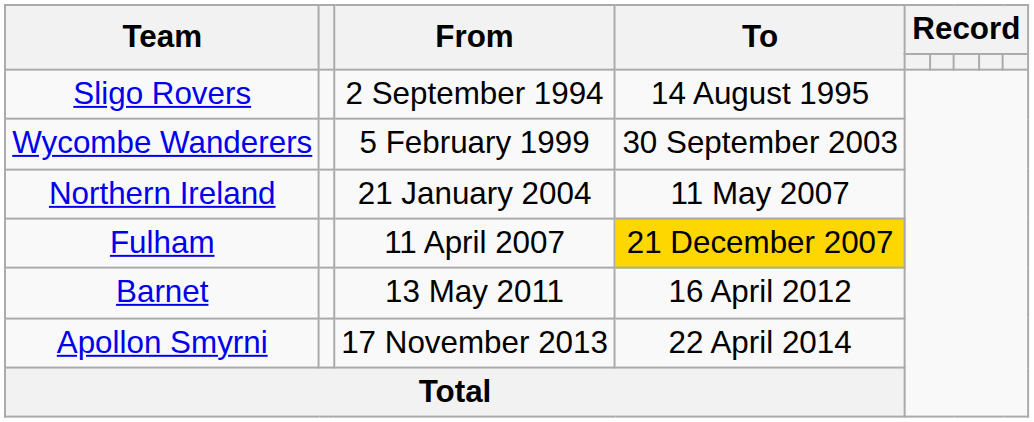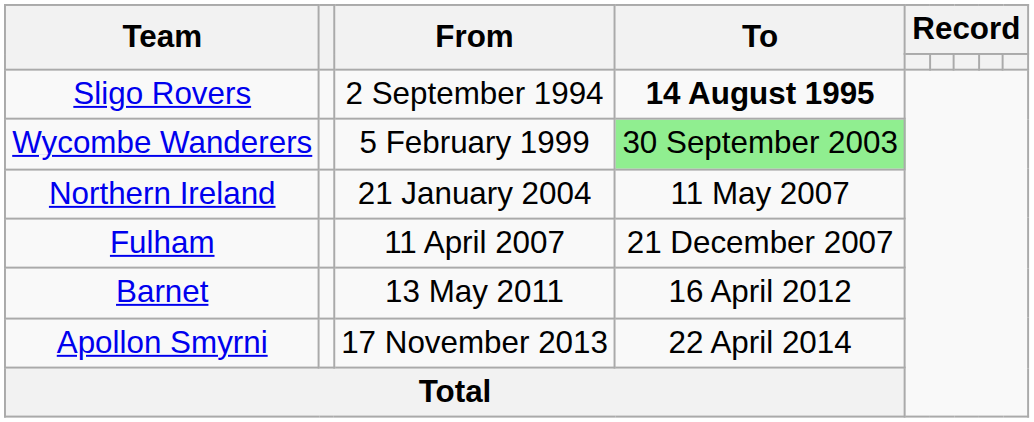(760, 93) normal -> (760, 93) bold
(760, 143) no background -> (760, 143) lightgreen background
(760, 242) gold background -> (760, 242) no background
